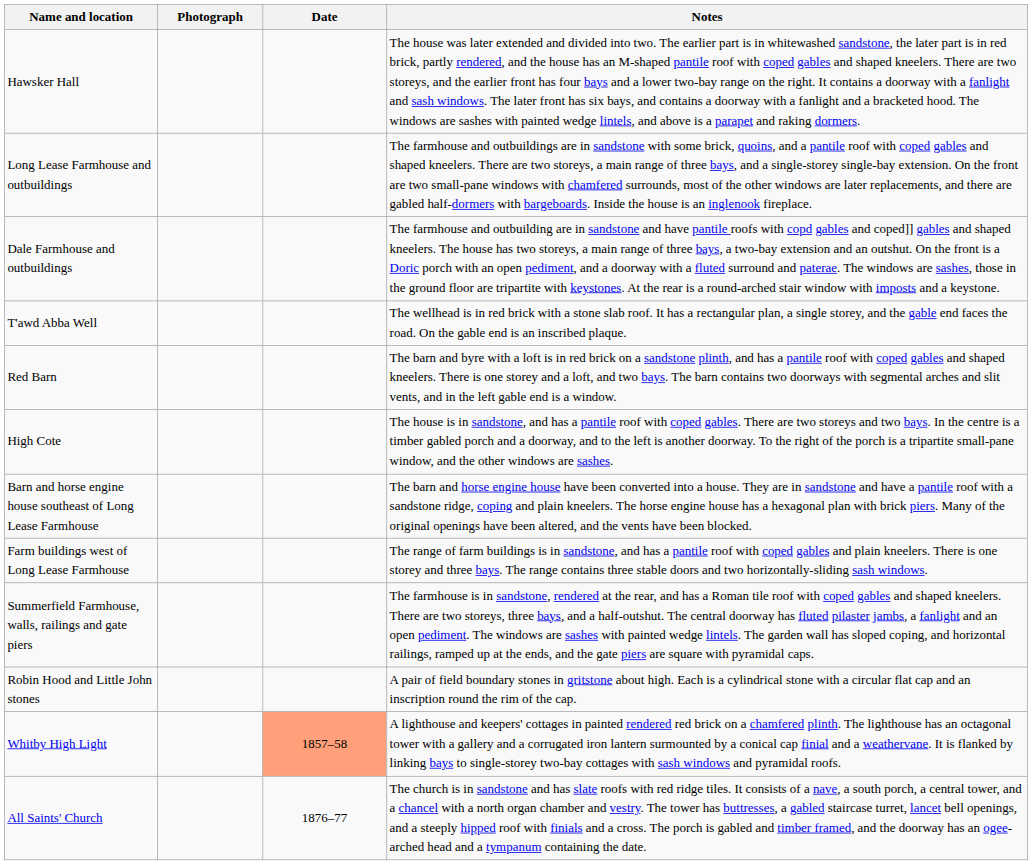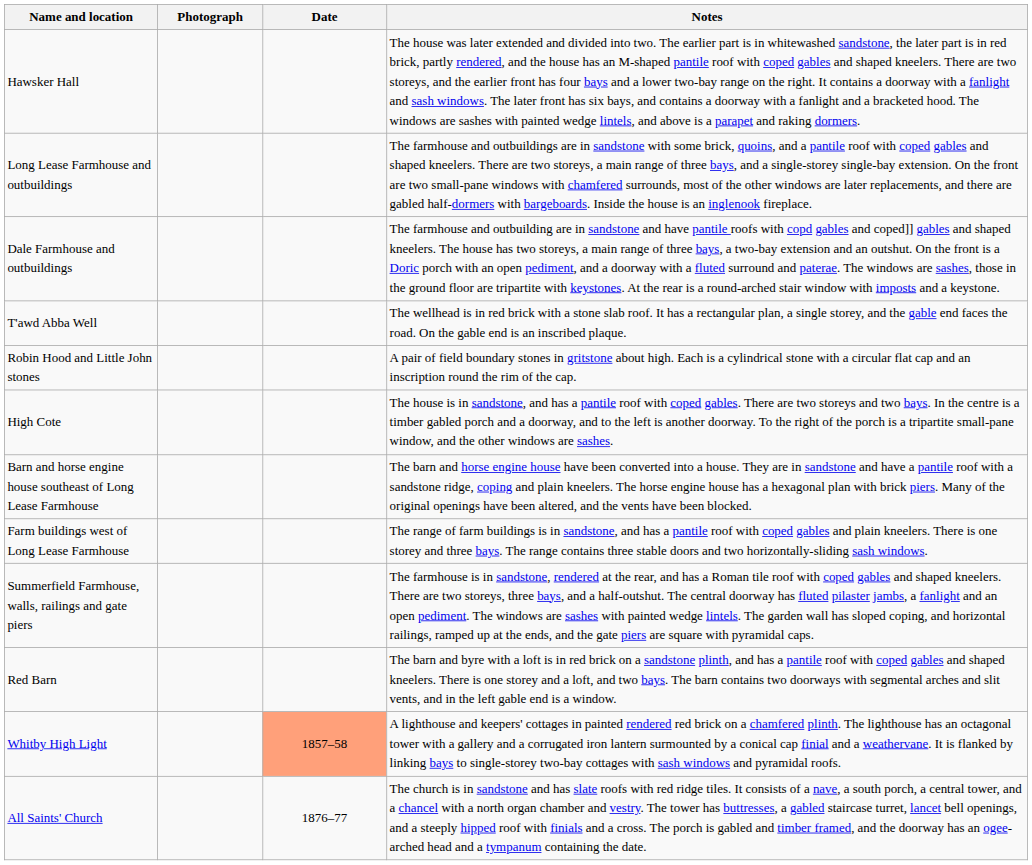rows swapped: (32, 377) <-> (80, 689)
